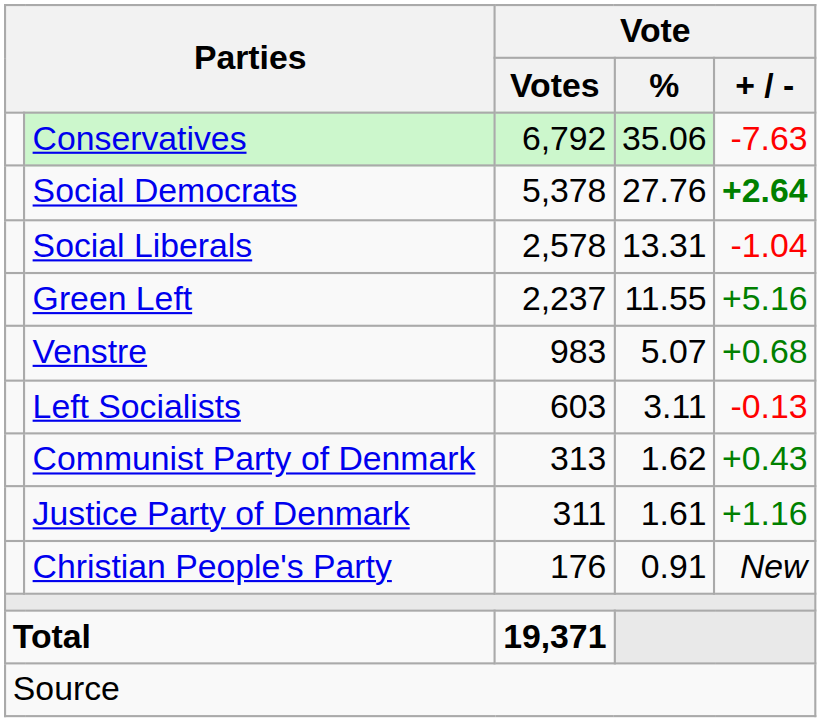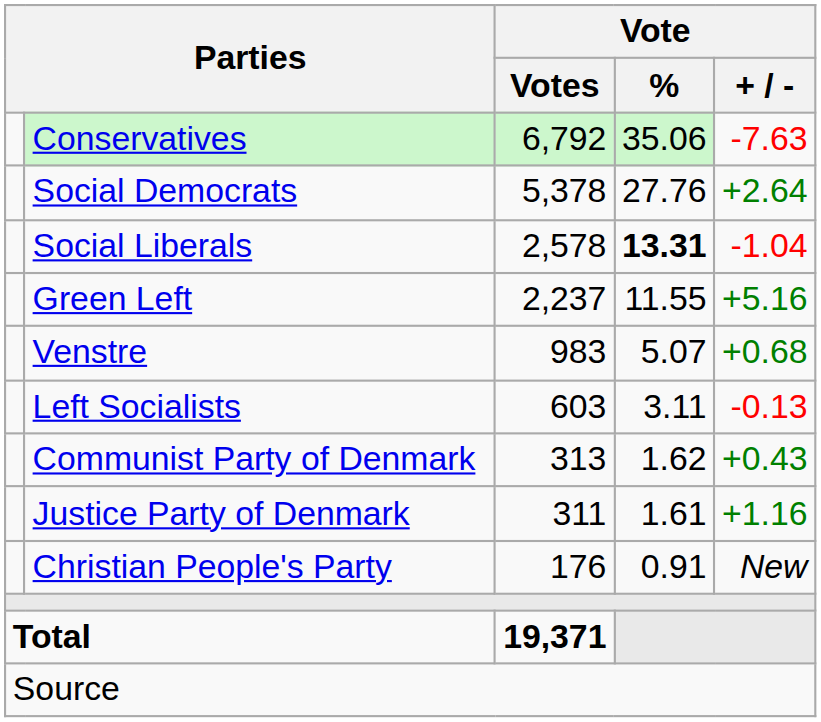(765, 191) bold -> (765, 191) normal
(664, 245) normal -> (664, 245) bold
